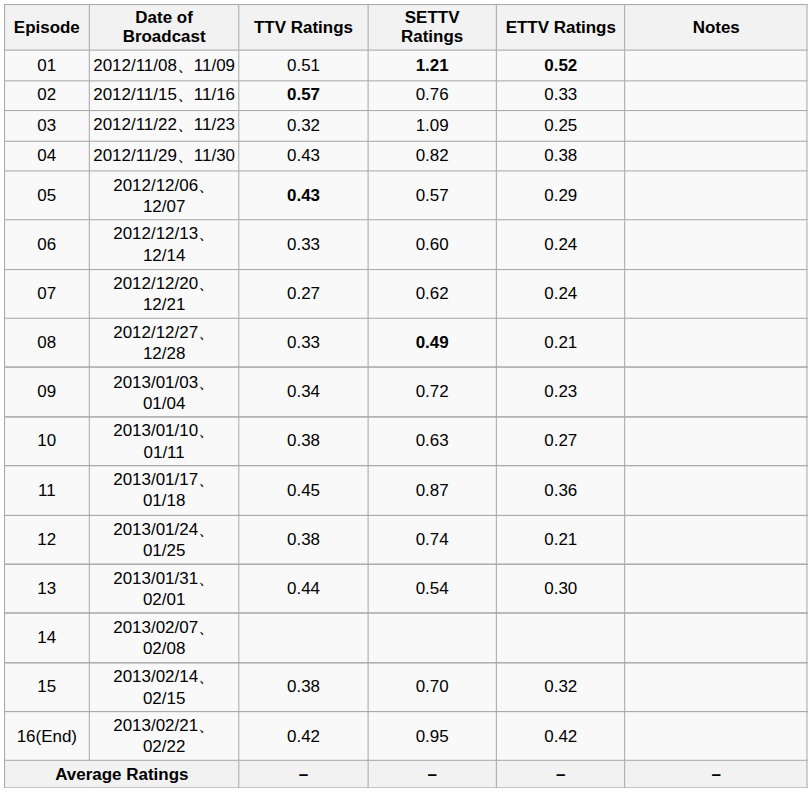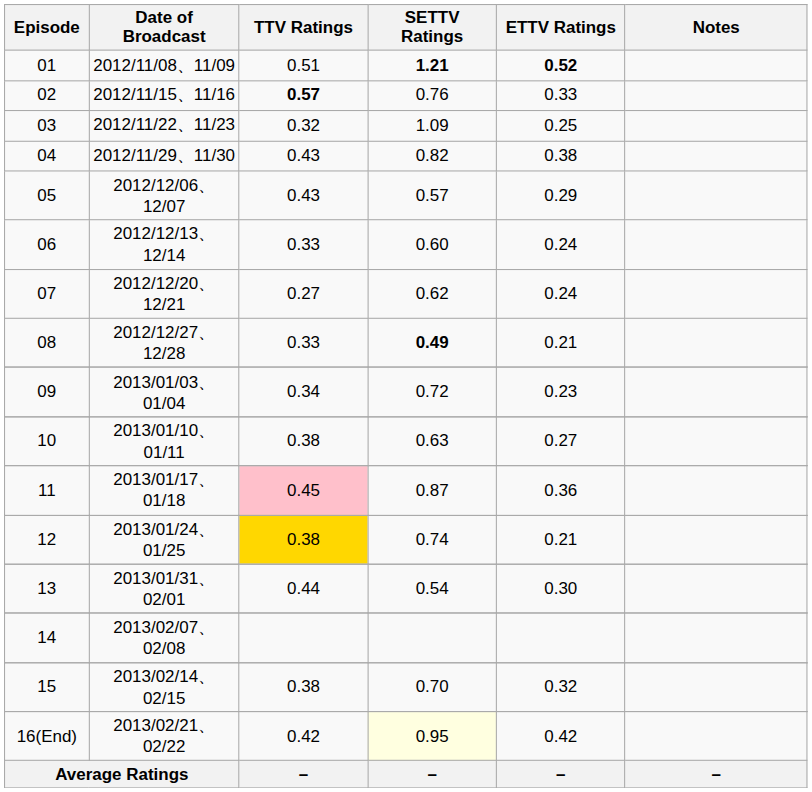(303, 195) bold -> (303, 195) normal
(303, 490) no background -> (303, 490) pink background
(303, 539) no background -> (303, 539) gold background
(432, 736) no background -> (432, 736) lightyellow background
